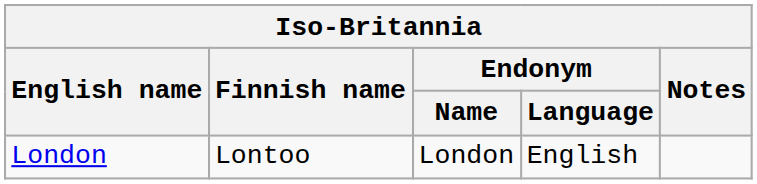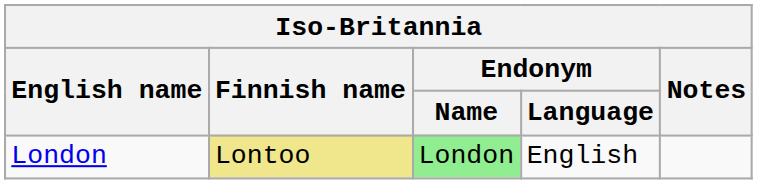(263, 156) no background -> (263, 156) khaki background
(466, 156) no background -> (466, 156) lightgreen background
